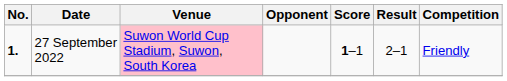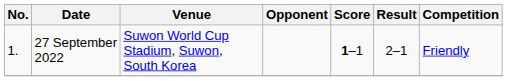(13, 50) bold -> (13, 50) normal
(176, 50) pink background -> (176, 50) no background
